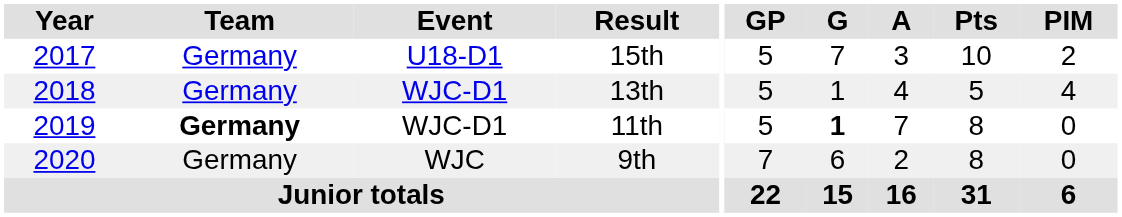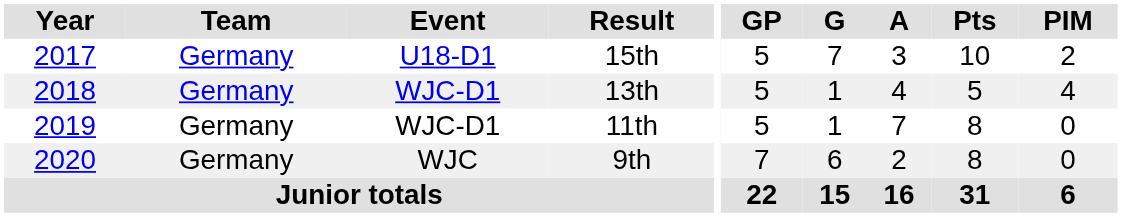(240, 125) bold -> (236, 125) normal
(838, 125) bold -> (835, 125) normal
